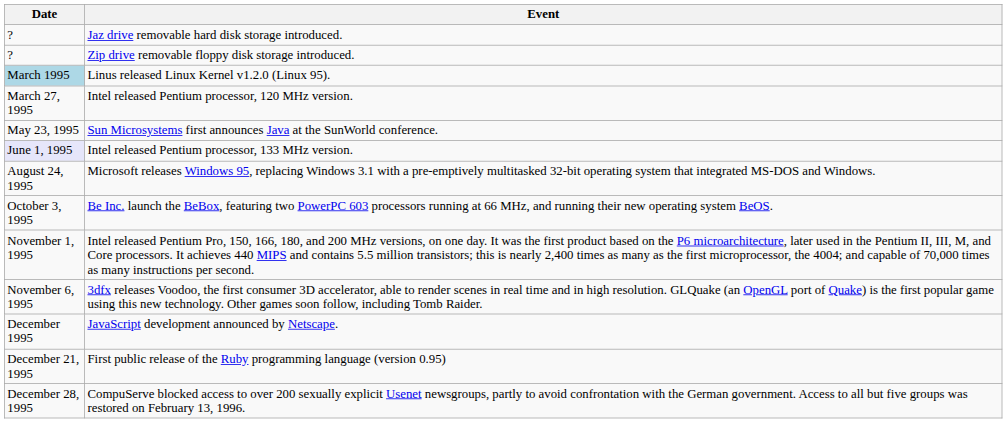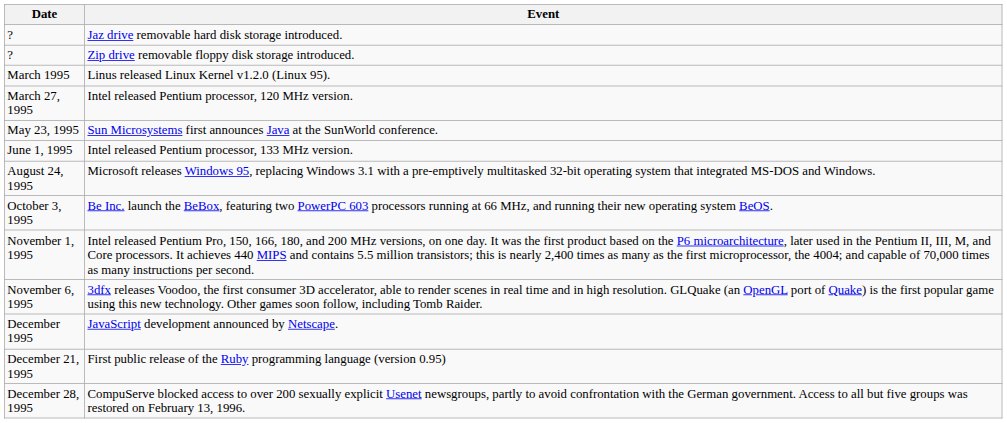(38, 75) lightblue background -> (38, 75) no background
(40, 150) lavender background -> (40, 150) no background
